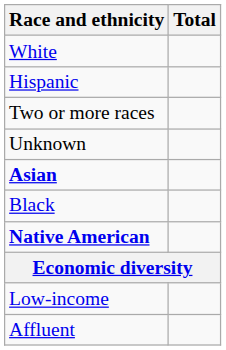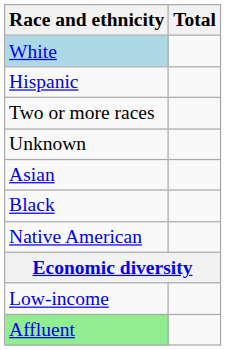(33, 50) no background -> (33, 50) lightblue background
(33, 174) bold -> (32, 174) normal
(79, 236) bold -> (76, 236) normal
(42, 329) no background -> (42, 329) lightgreen background
